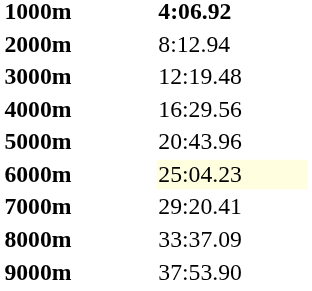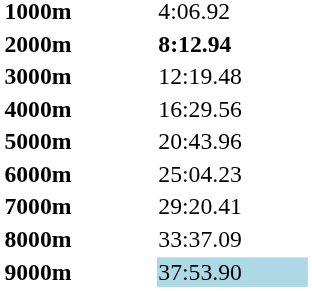(195, 11) bold -> (194, 11) normal
(194, 44) normal -> (195, 44) bold
(200, 174) lightyellow background -> (200, 174) no background
(200, 271) no background -> (200, 271) lightblue background
